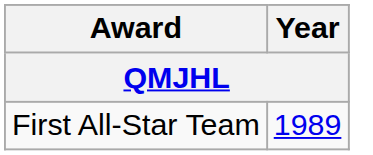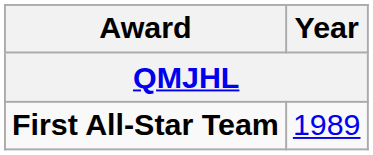(136, 125) normal -> (145, 125) bold
